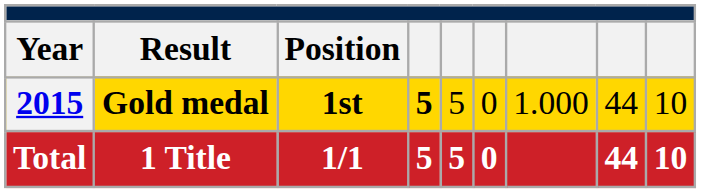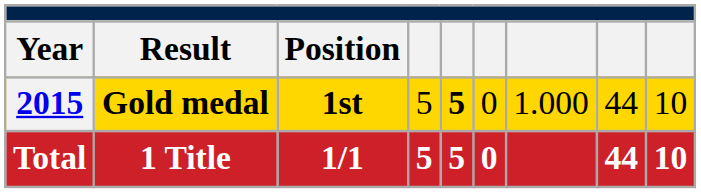(424, 103) bold -> (424, 103) normal
(457, 103) normal -> (457, 103) bold
